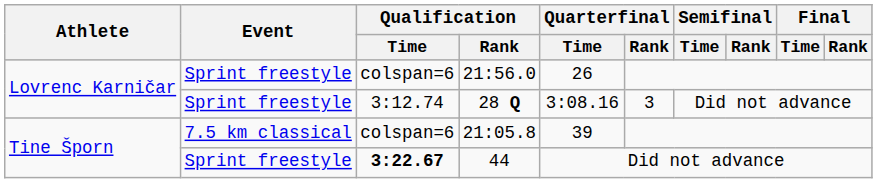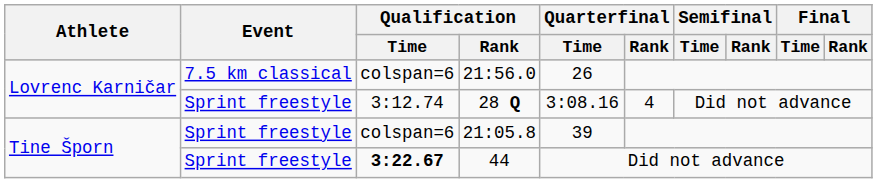(268, 74) Sprint freestyle -> (268, 74) 7.5 km classical
(649, 104) 3 -> (649, 104) 4
(268, 133) 7.5 km classical -> (268, 133) Sprint freestyle
